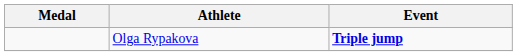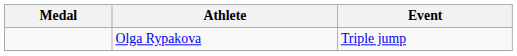(368, 39) bold -> (373, 39) normal
